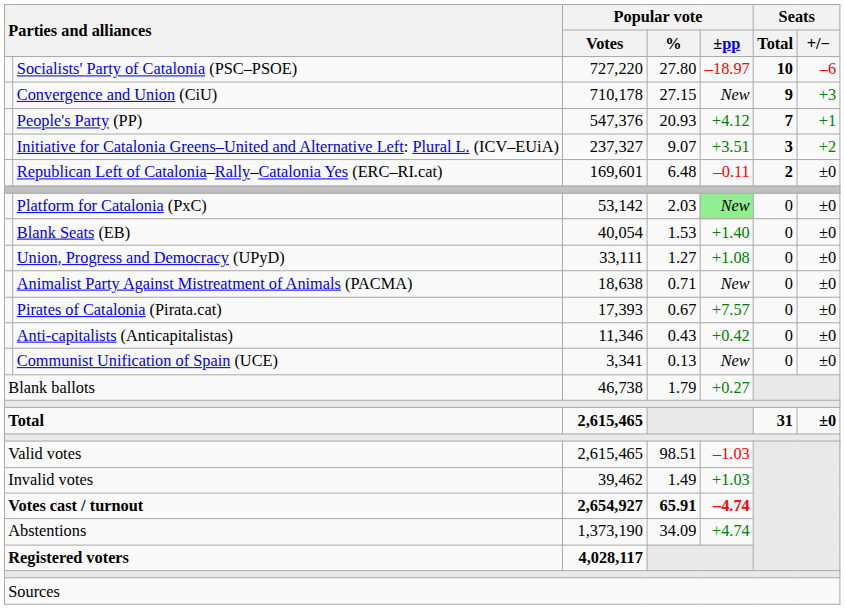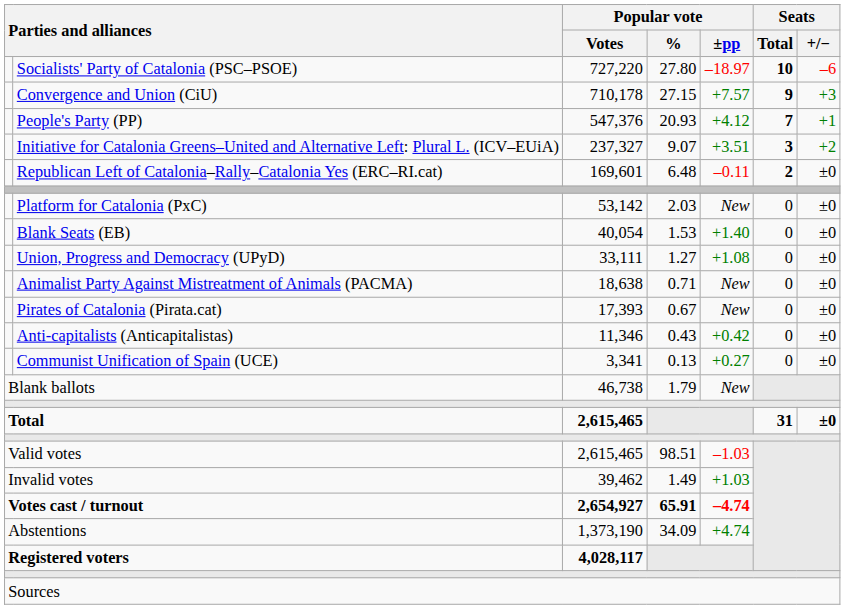(735, 95) New -> (731, 95) +7.57
(735, 206) lightgreen background -> (735, 206) no background
(731, 309) +7.57 -> (735, 309) New
(735, 361) New -> (731, 361) +0.27
(731, 387) +0.27 -> (735, 387) New
